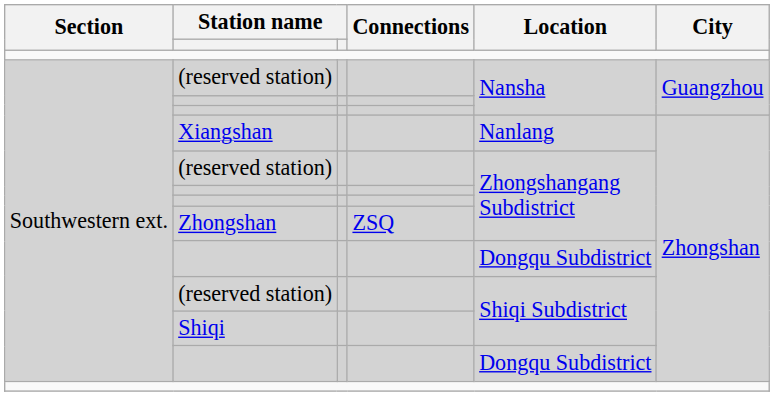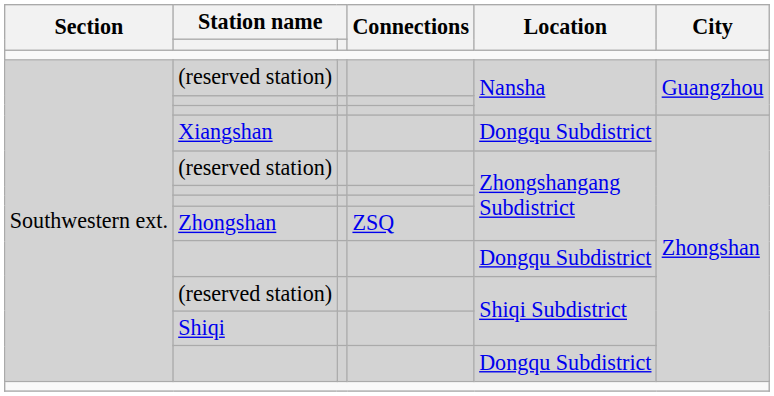(517, 132) Nanlang -> (565, 132) Dongqu Subdistrict
